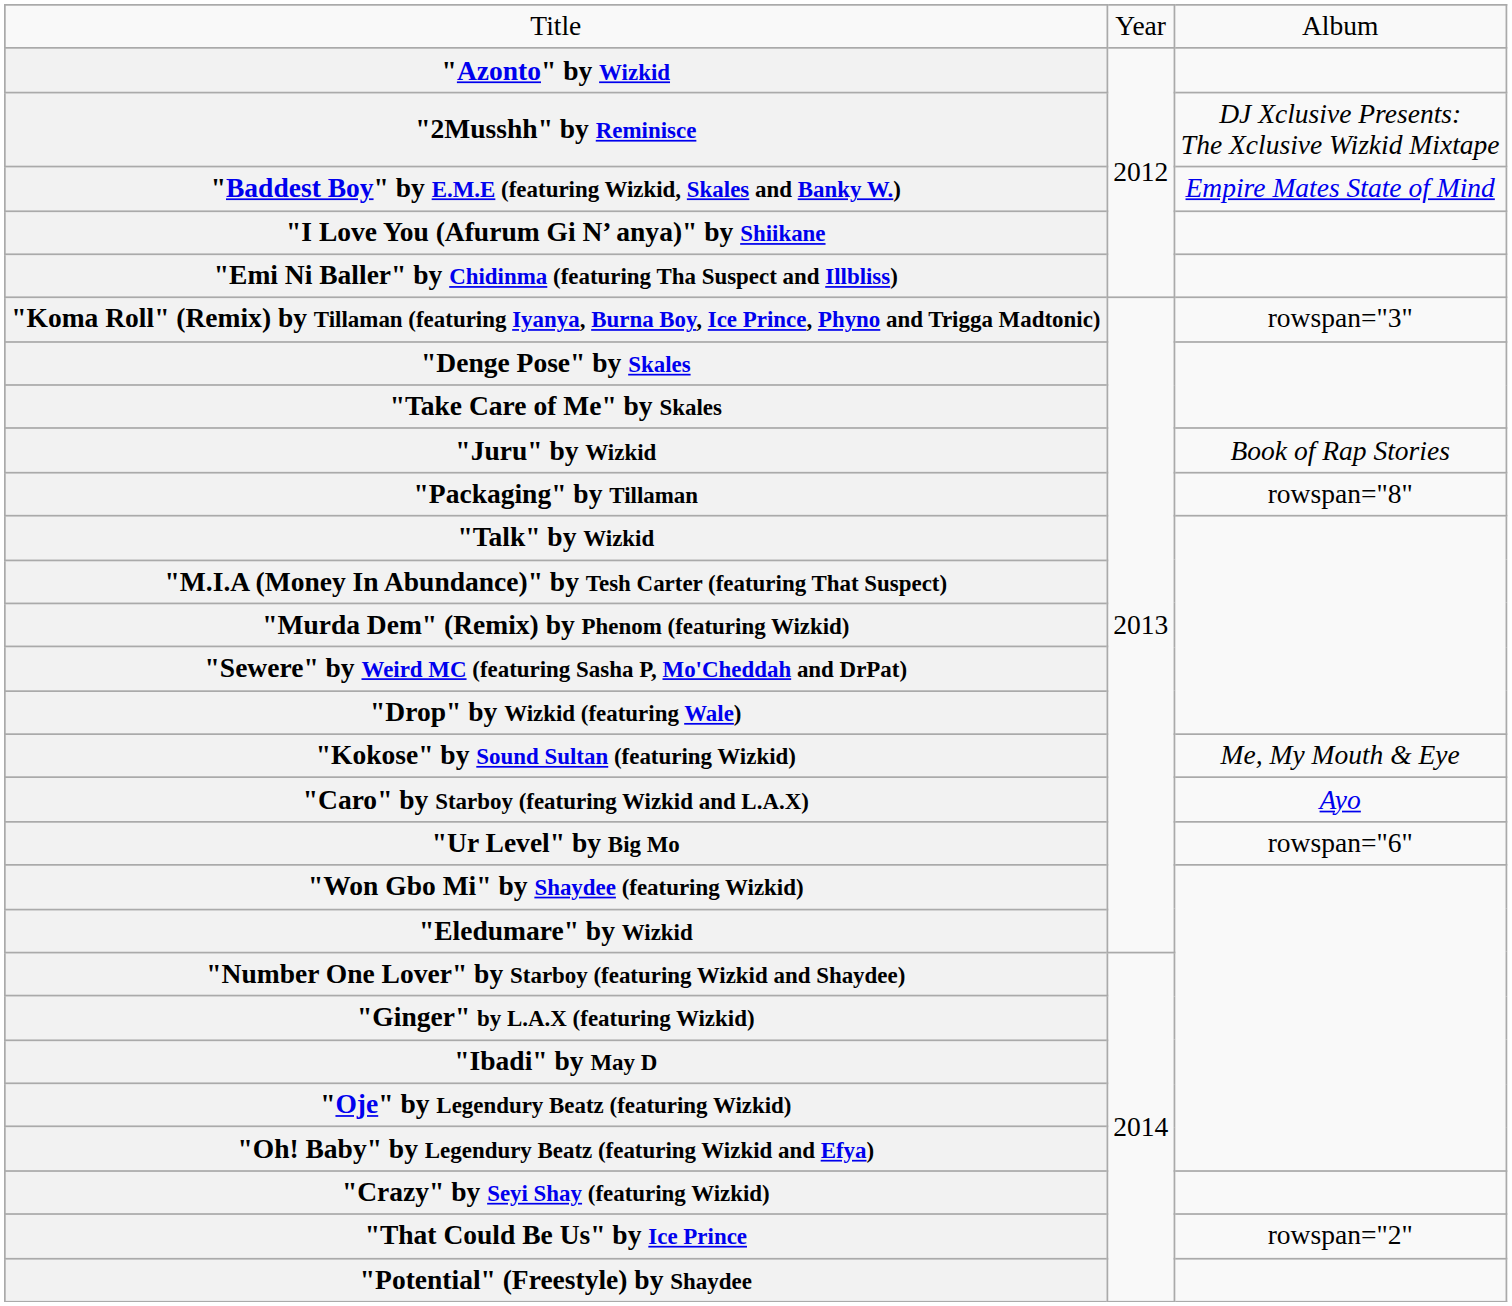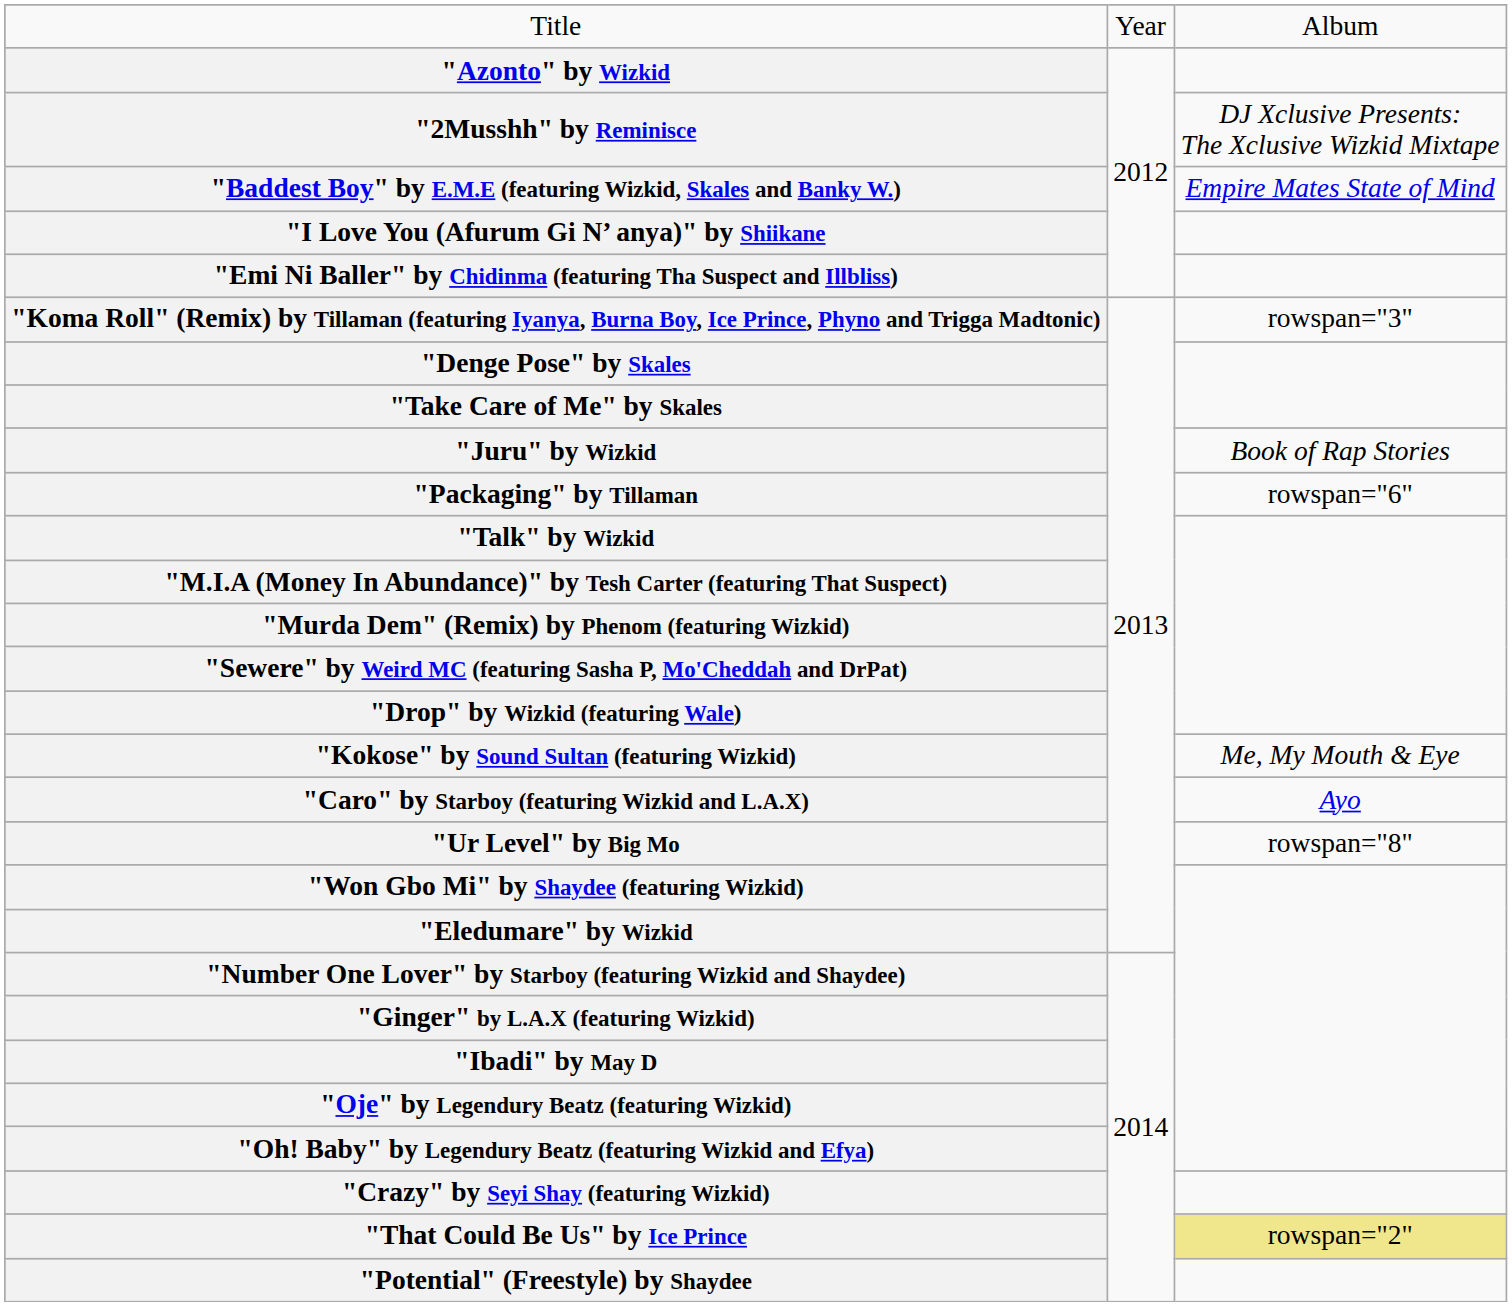(1340, 493) rowspan="8" -> (1340, 493) rowspan="6"
(1340, 842) rowspan="6" -> (1340, 842) rowspan="8"
(1340, 1235) no background -> (1340, 1235) khaki background
